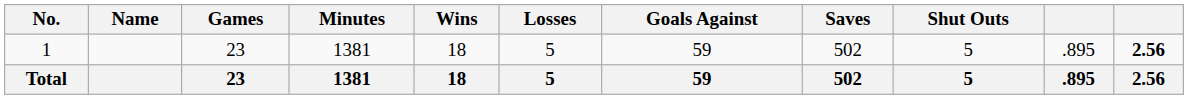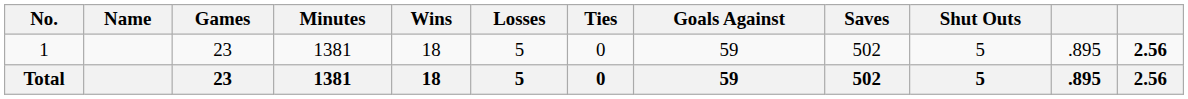+ column: (601, 19)
